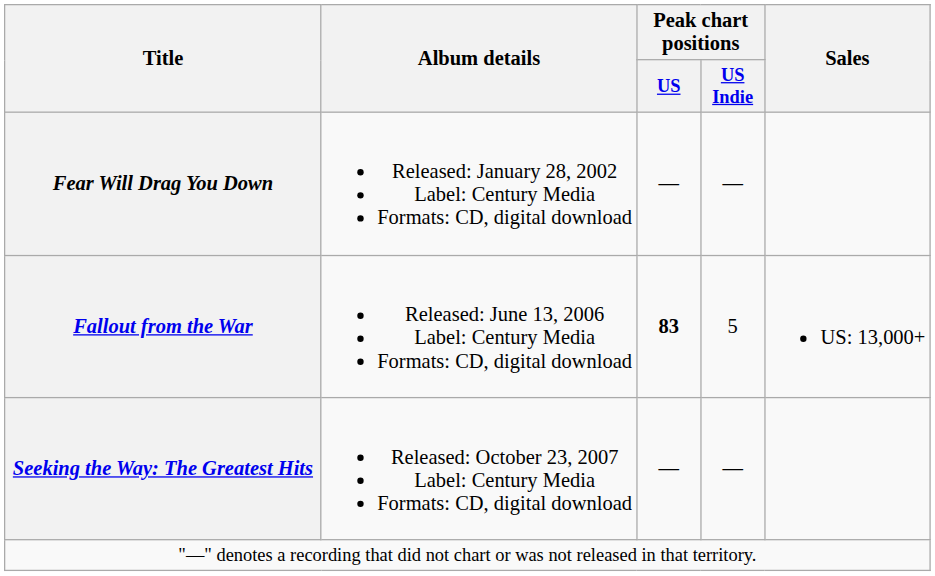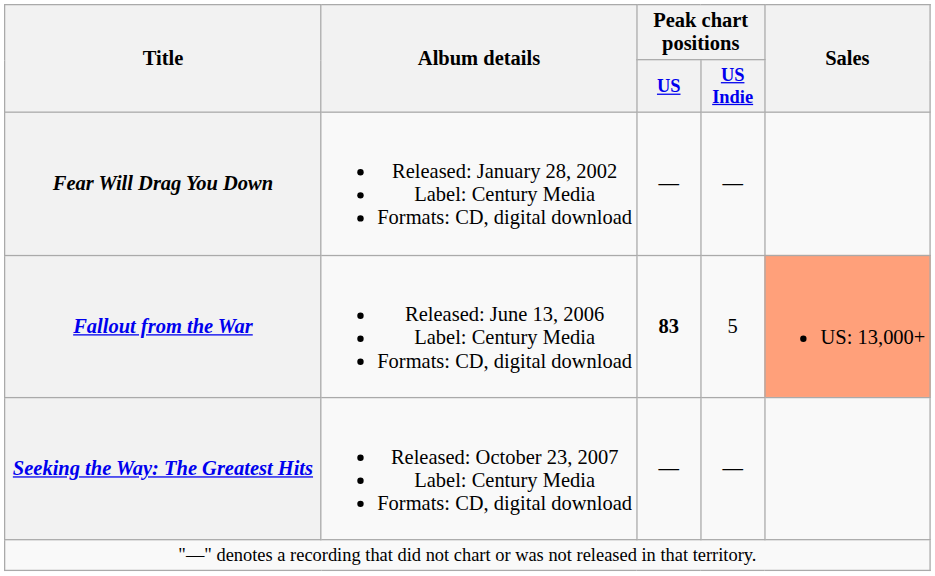(847, 338) no background -> (847, 338) lightsalmon background
